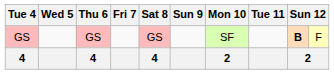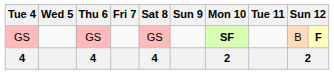(227, 36) normal -> (227, 36) bold
(298, 36) bold -> (298, 36) normal
(319, 36) normal -> (318, 36) bold
